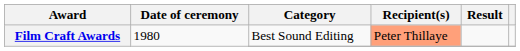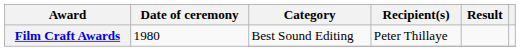(411, 35) lightsalmon background -> (411, 35) no background
